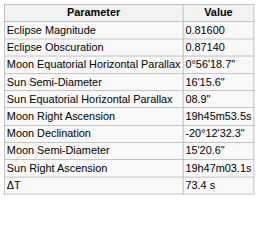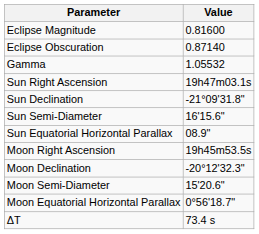+ row: (26, 64)
rows swapped: (57, 168) <-> (94, 64)
+ row: (45, 99)
